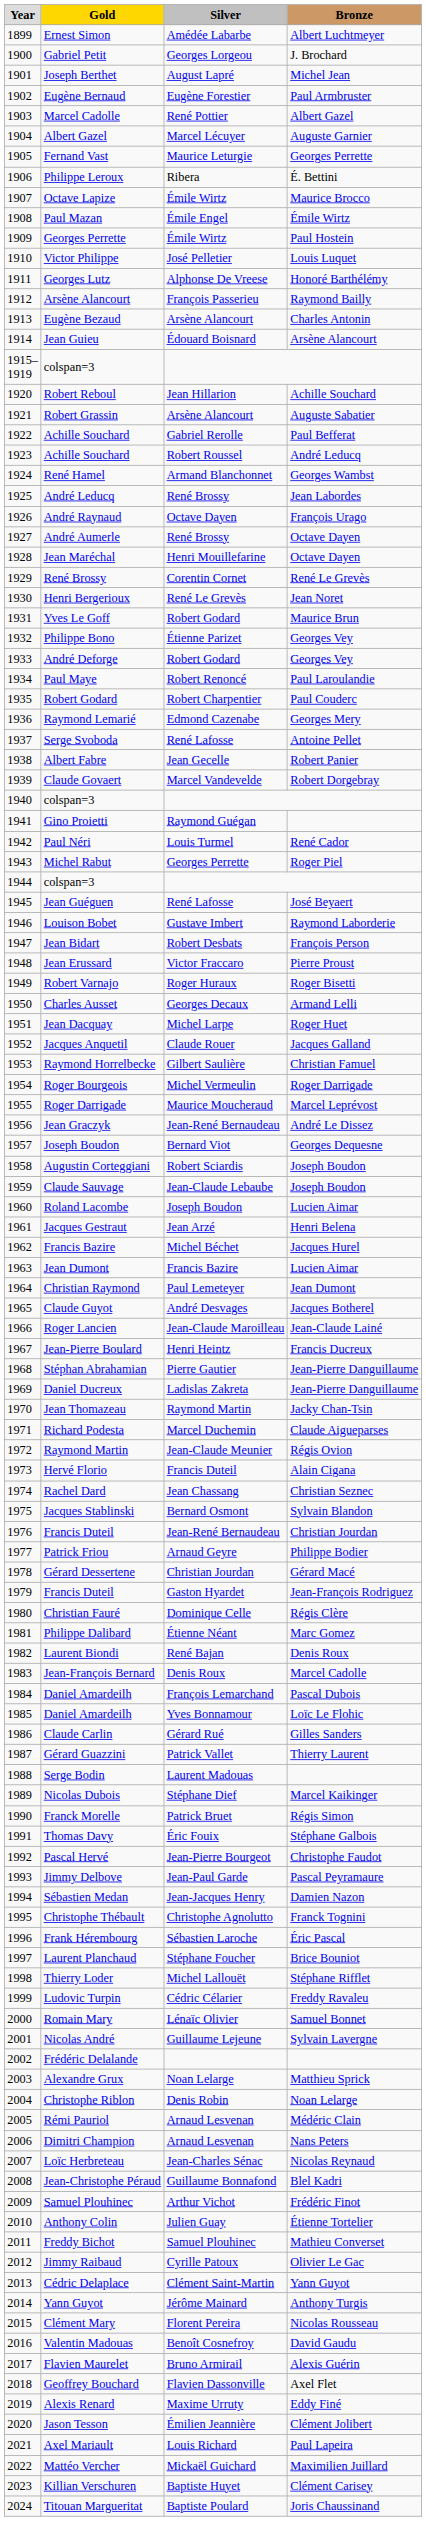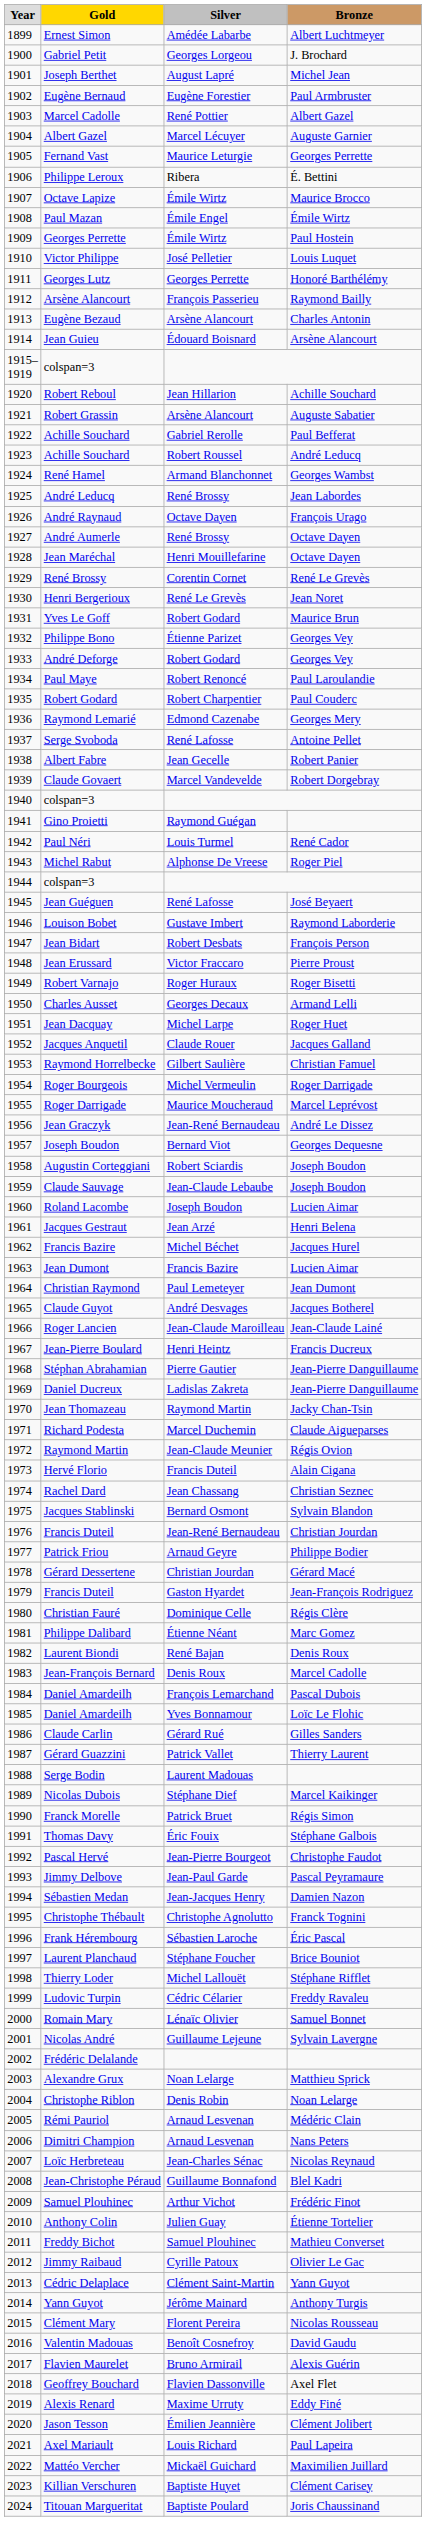(217, 278) Alphonse De Vreese -> (208, 278) Georges Perrette
(208, 861) Georges Perrette -> (217, 861) Alphonse De Vreese
